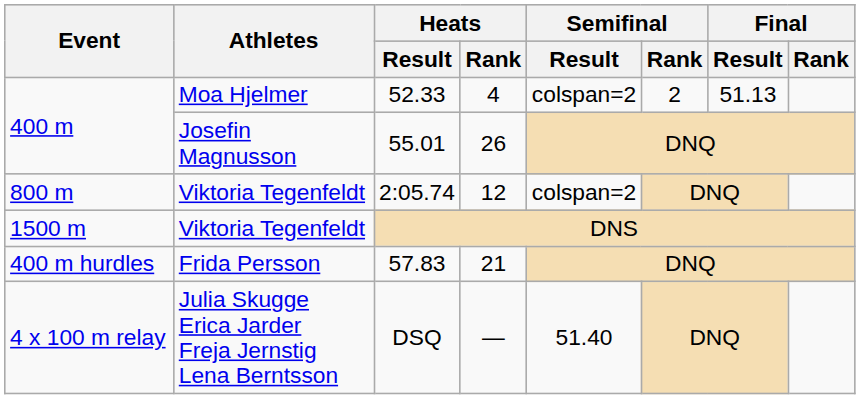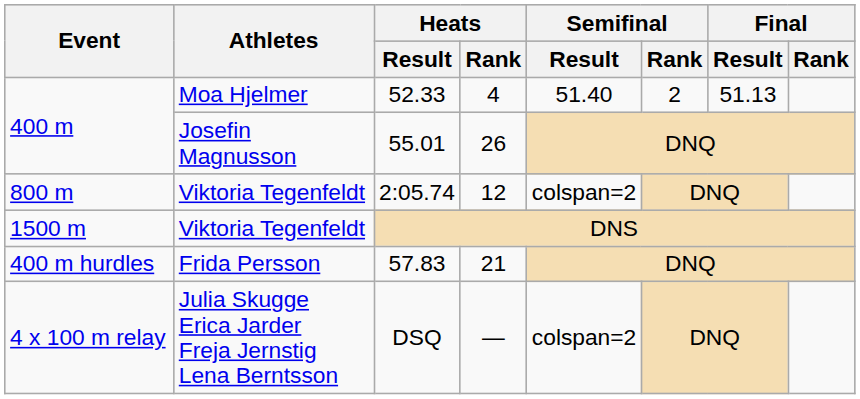(584, 95) colspan=2 -> (584, 95) 51.40
(584, 338) 51.40 -> (584, 338) colspan=2
